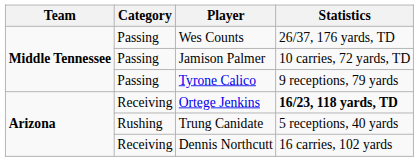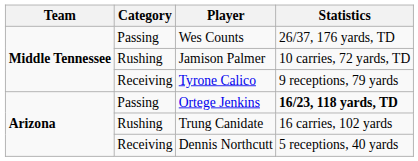(138, 59) Passing -> (140, 59) Rushing
(138, 80) Passing -> (145, 80) Receiving
(145, 102) Receiving -> (138, 102) Passing
(339, 123) 5 receptions, 40 yards -> (336, 123) 16 carries, 102 yards
(336, 145) 16 carries, 102 yards -> (339, 145) 5 receptions, 40 yards
